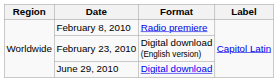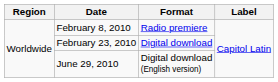(177, 48) Digital download (English version) -> (177, 43) Digital download
(177, 69) Digital download -> (177, 64) Digital download (English version)
